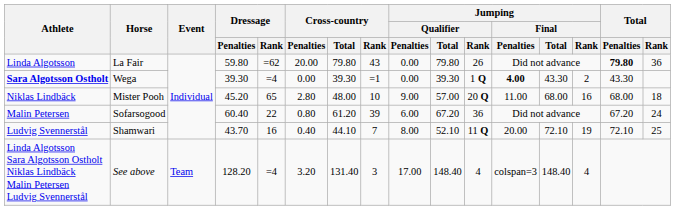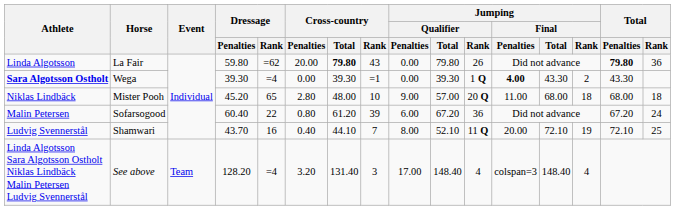(344, 62) normal -> (344, 62) bold
(587, 97) 16 -> (587, 97) 18
